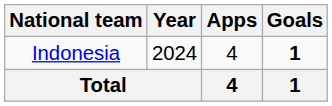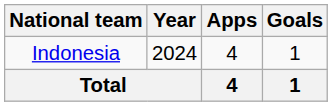(295, 52) bold -> (295, 52) normal
